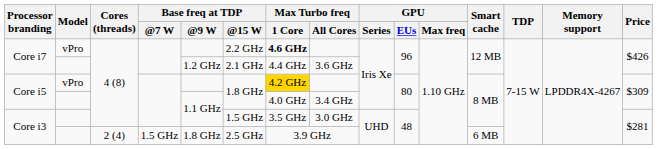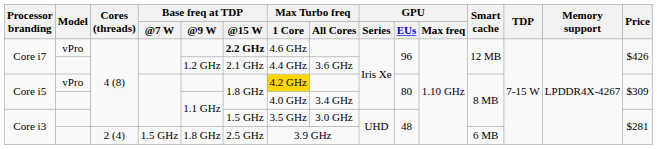(244, 47) normal -> (245, 47) bold
(288, 47) bold -> (288, 47) normal
